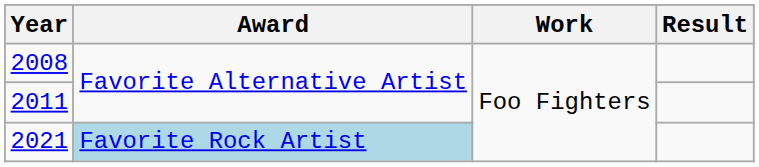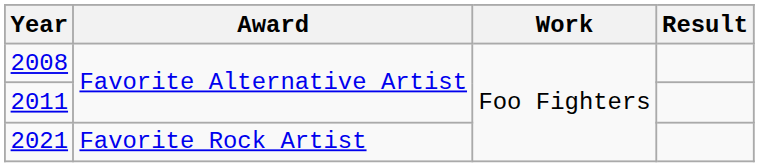(223, 141) lightblue background -> (223, 141) no background
